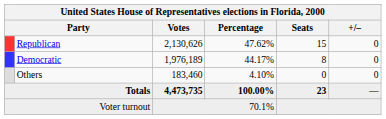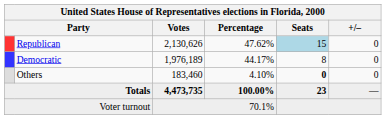(322, 44) no background -> (322, 44) lightblue background
(324, 75) normal -> (324, 75) bold
